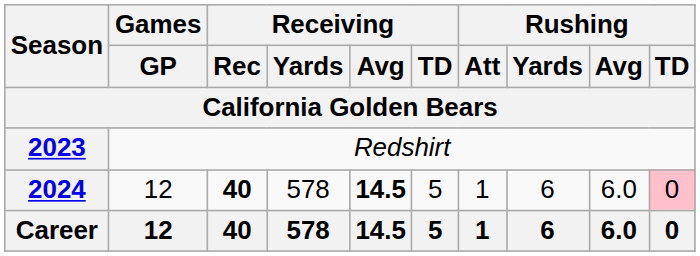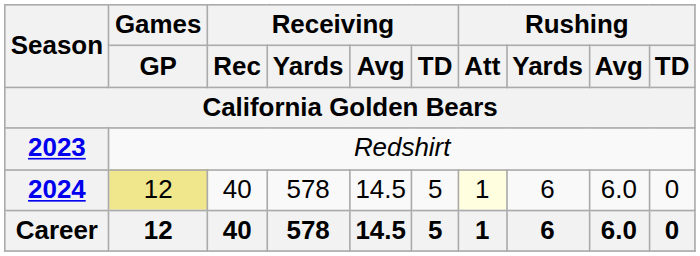(158, 189) no background -> (158, 189) khaki background
(237, 189) bold -> (237, 189) normal
(381, 189) bold -> (381, 189) normal
(482, 189) no background -> (482, 189) lightyellow background
(672, 189) pink background -> (672, 189) no background
